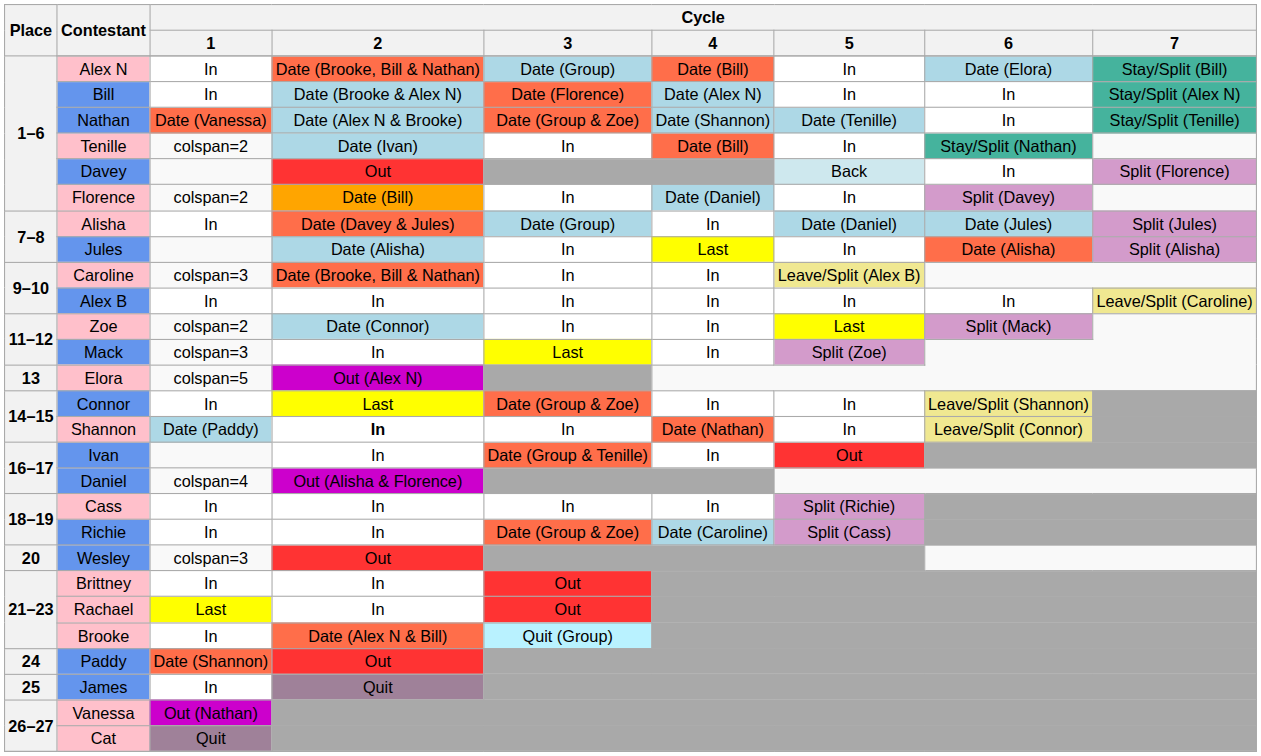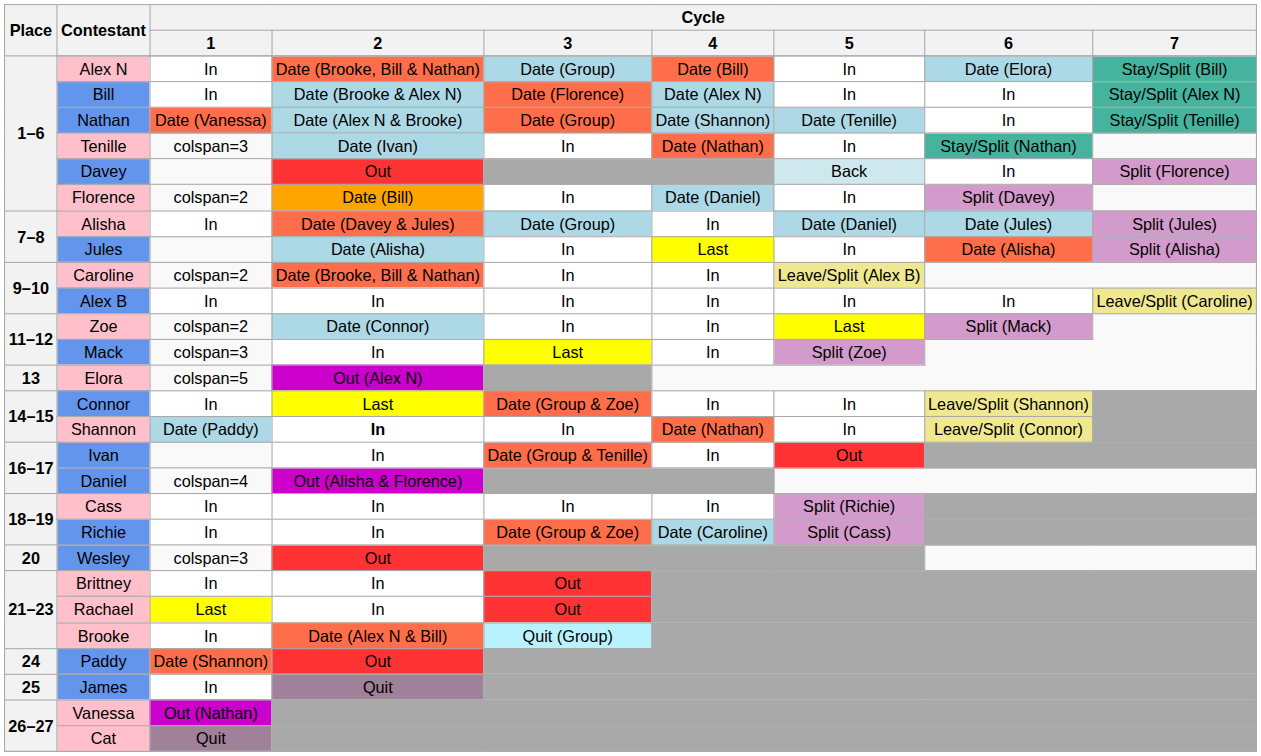(568, 121) Date (Group & Zoe) -> (568, 121) Date (Group)
(211, 146) colspan=2 -> (211, 146) colspan=3
(713, 146) Date (Bill) -> (713, 146) Date (Nathan)
(211, 275) colspan=3 -> (211, 275) colspan=2
